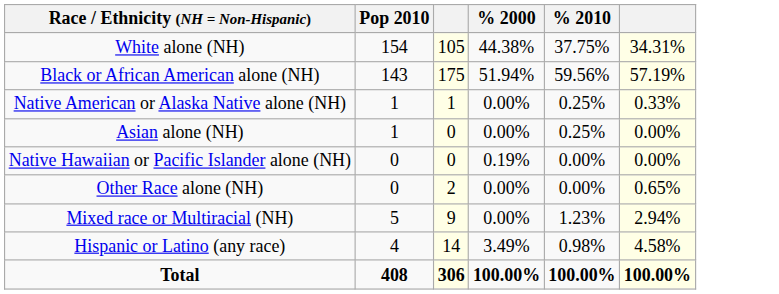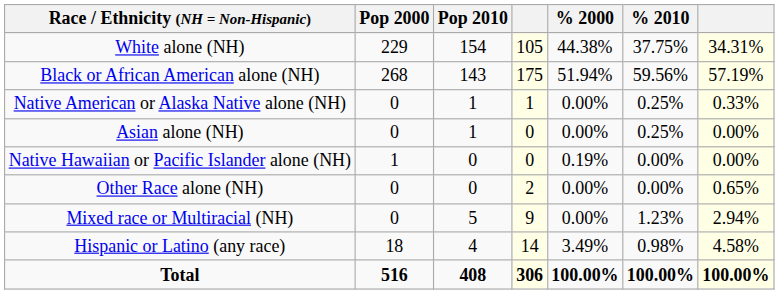+ column: (394, 18)
